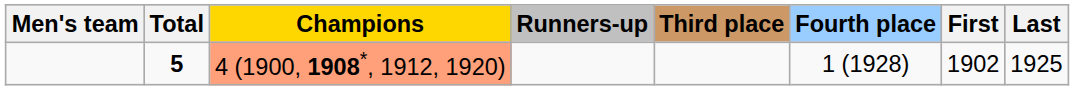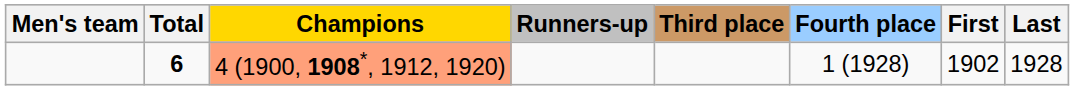(177, 64) 5 -> (177, 64) 6
(1036, 64) 1925 -> (1036, 64) 1928
